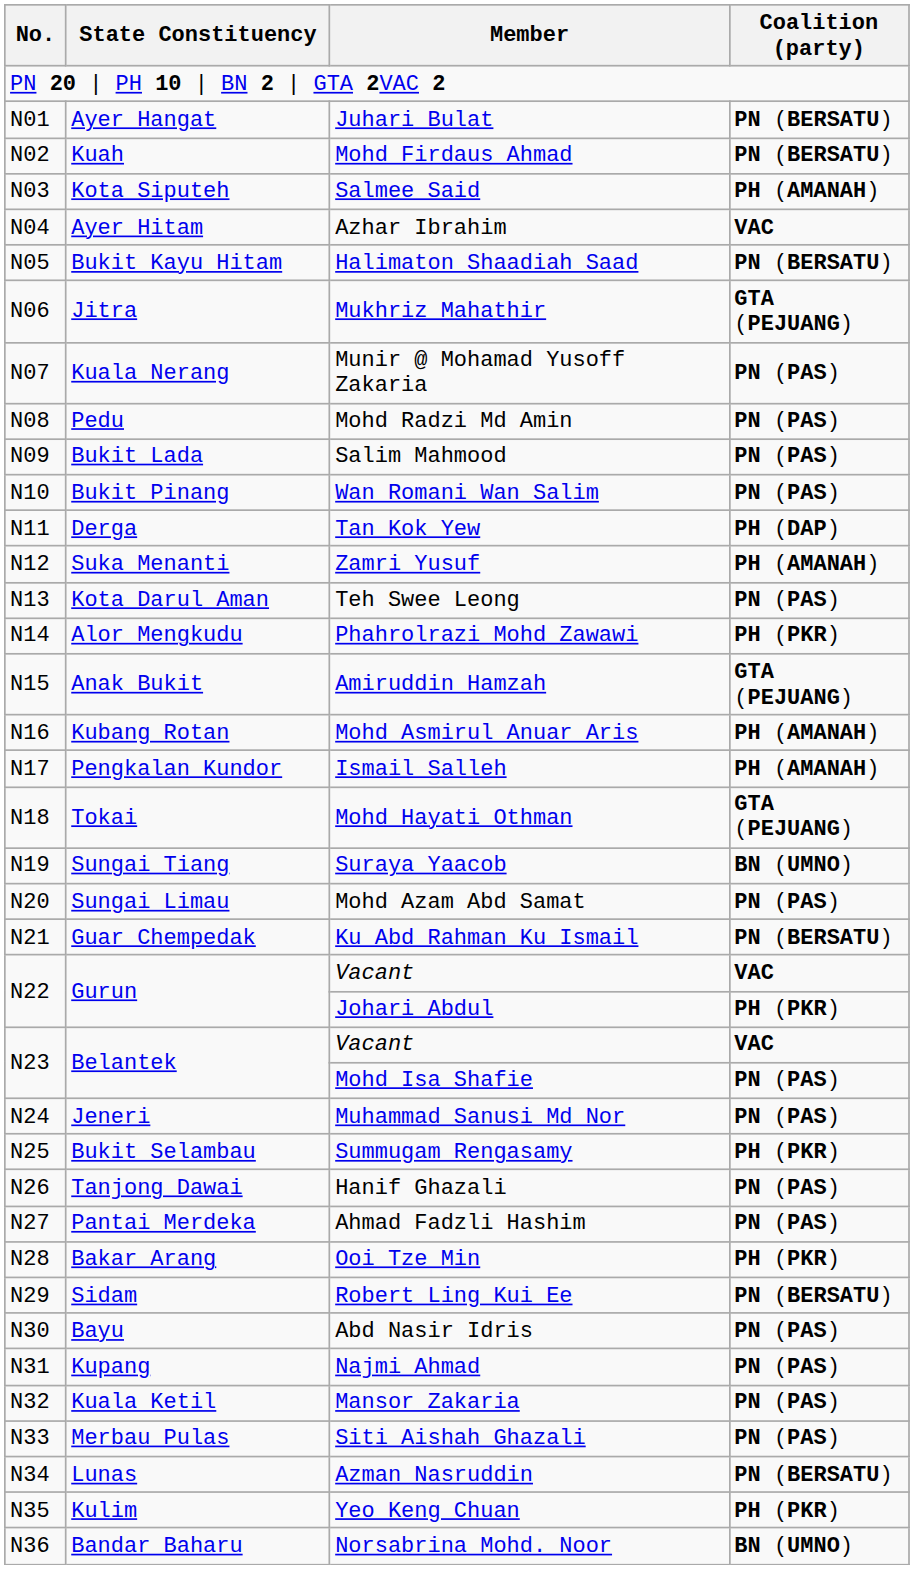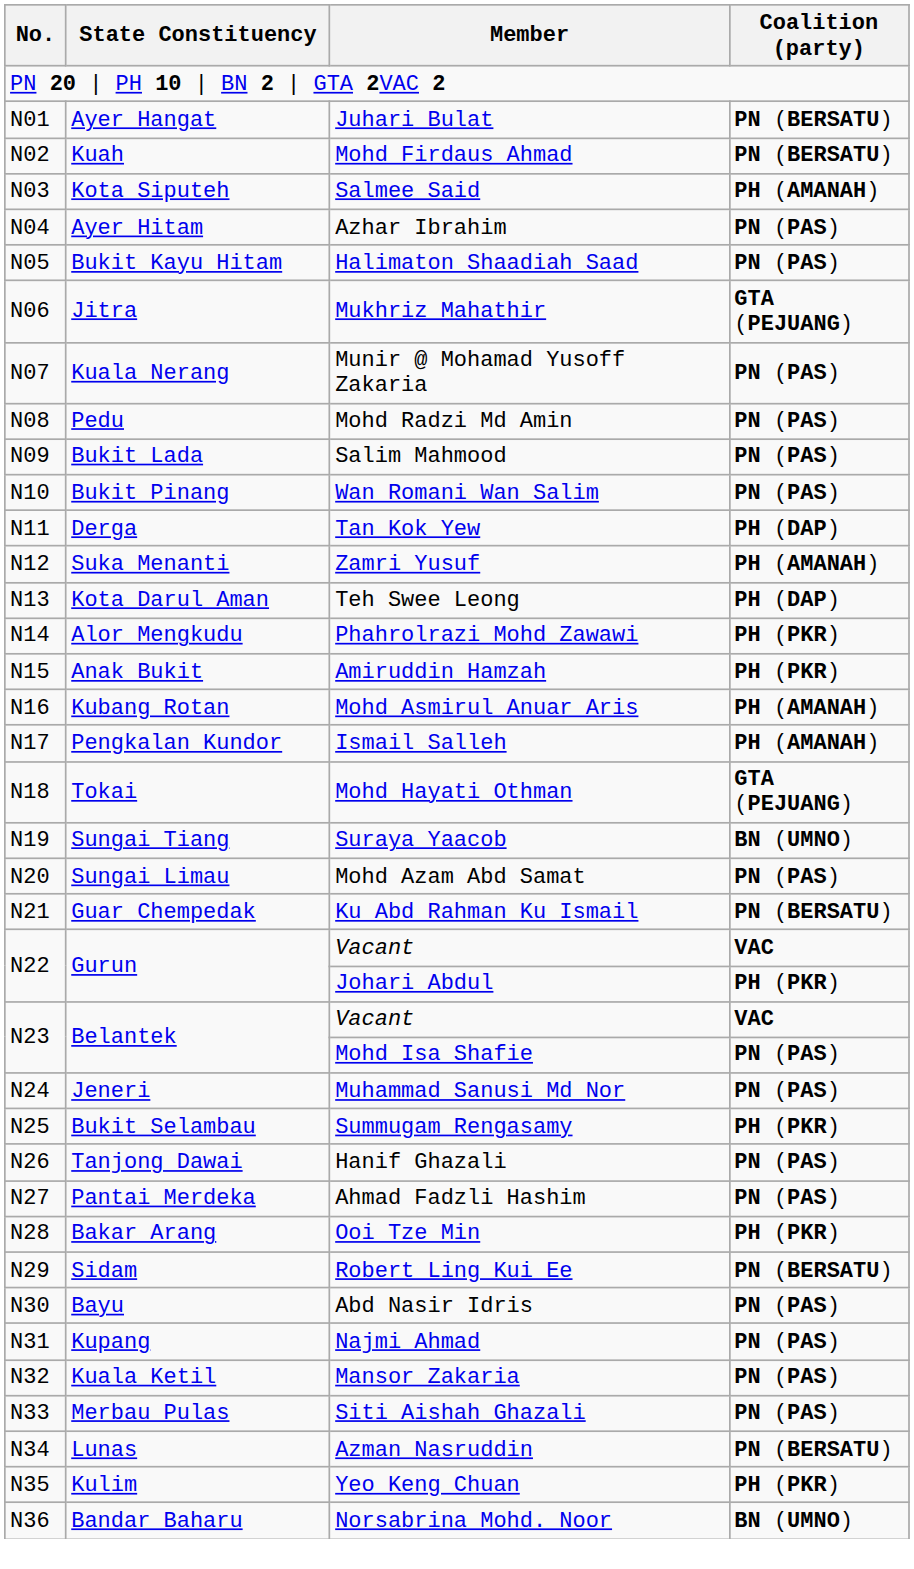(754, 227) VAC -> (787, 227) PN (PAS)
(813, 263) PN (BERSATU) -> (787, 263) PN (PAS)
(787, 600) PN (PAS) -> (787, 600) PH (DAP)
(794, 684) GTA (PEJUANG) -> (787, 672) PH (PKR)
